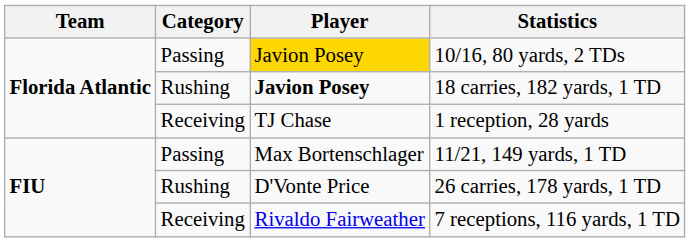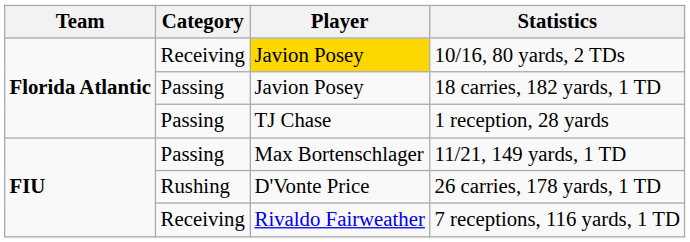(192, 54) Passing -> (203, 54) Receiving
(195, 87) Rushing -> (192, 87) Passing
(312, 87) bold -> (309, 87) normal
(203, 120) Receiving -> (192, 120) Passing
